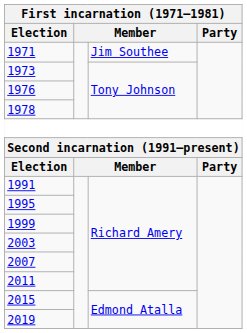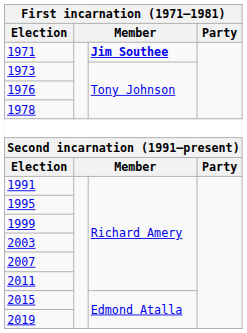(129, 52) normal -> (129, 52) bold
